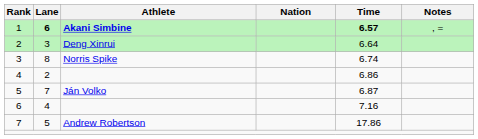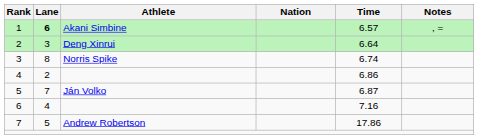(97, 28) bold -> (95, 28) normal
(369, 28) bold -> (369, 28) normal
